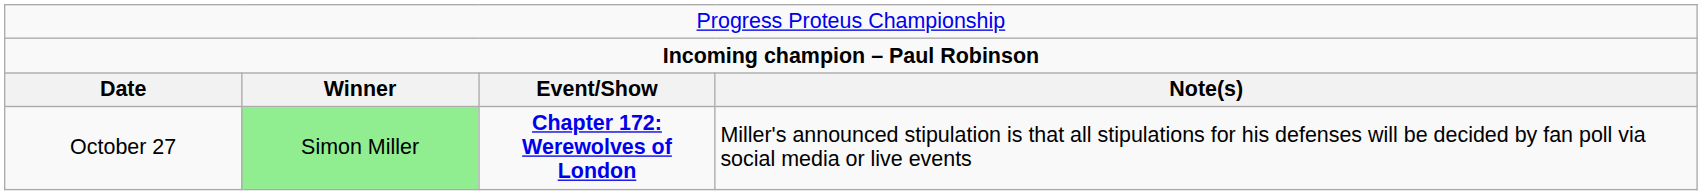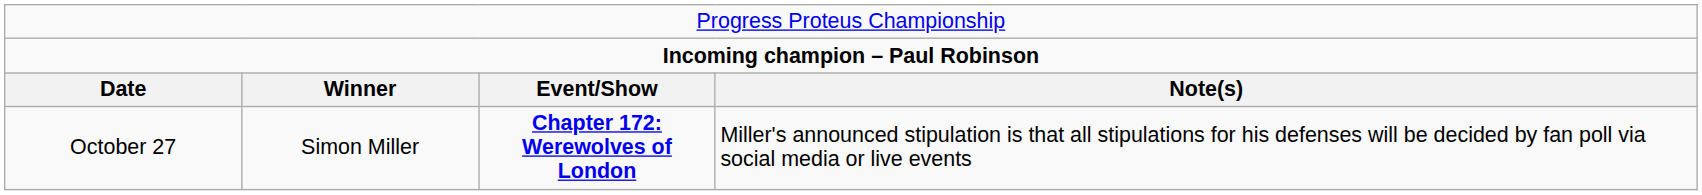(360, 147) lightgreen background -> (360, 147) no background
